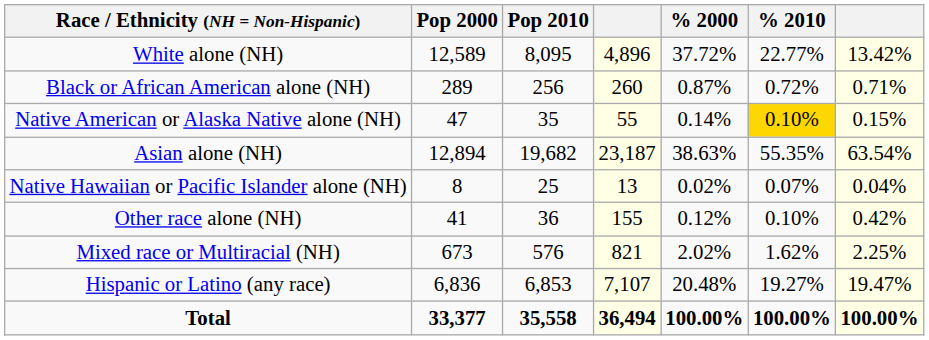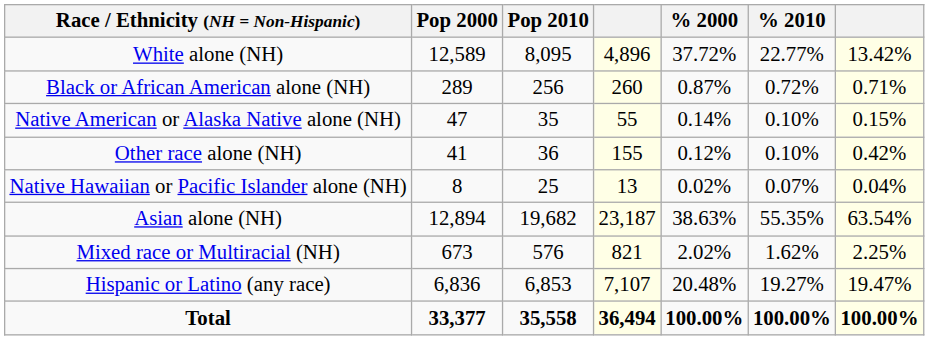(792, 119) gold background -> (792, 119) no background
rows swapped: (208, 152) <-> (208, 218)
